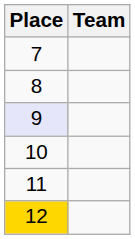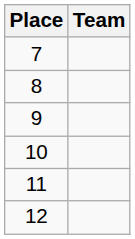(36, 119) lavender background -> (36, 119) no background
(36, 217) gold background -> (36, 217) no background
